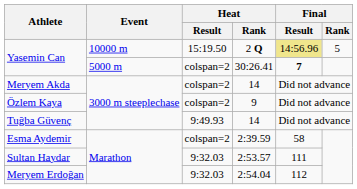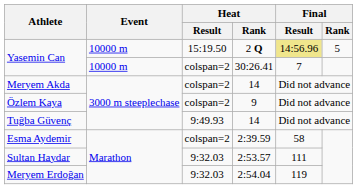(105, 67) 5000 m -> (108, 67) 10000 m
(299, 67) bold -> (299, 67) normal
(299, 175) 112 -> (299, 175) 119
